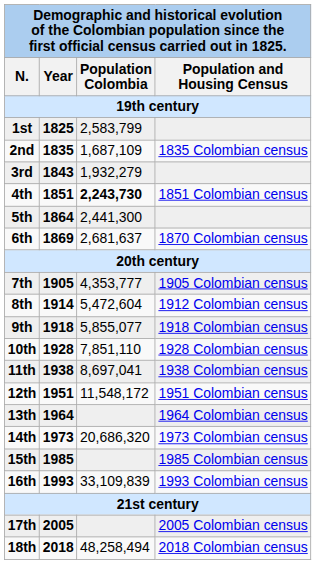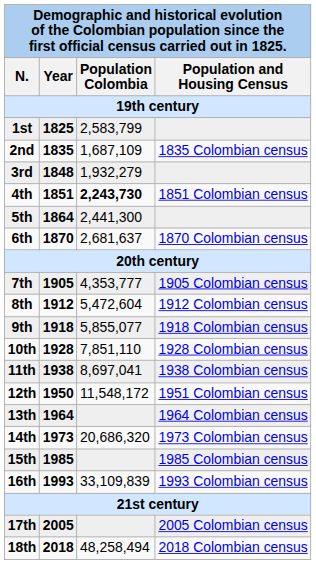(58, 172) 1843 -> (58, 172) 1848
(58, 239) 1869 -> (58, 239) 1870
(58, 305) 1914 -> (58, 305) 1912
(58, 393) 1951 -> (58, 393) 1950
